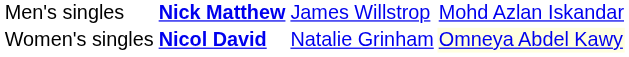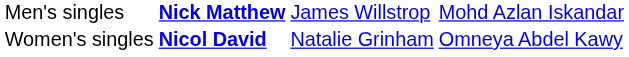(531, 40) lightyellow background -> (531, 40) no background
